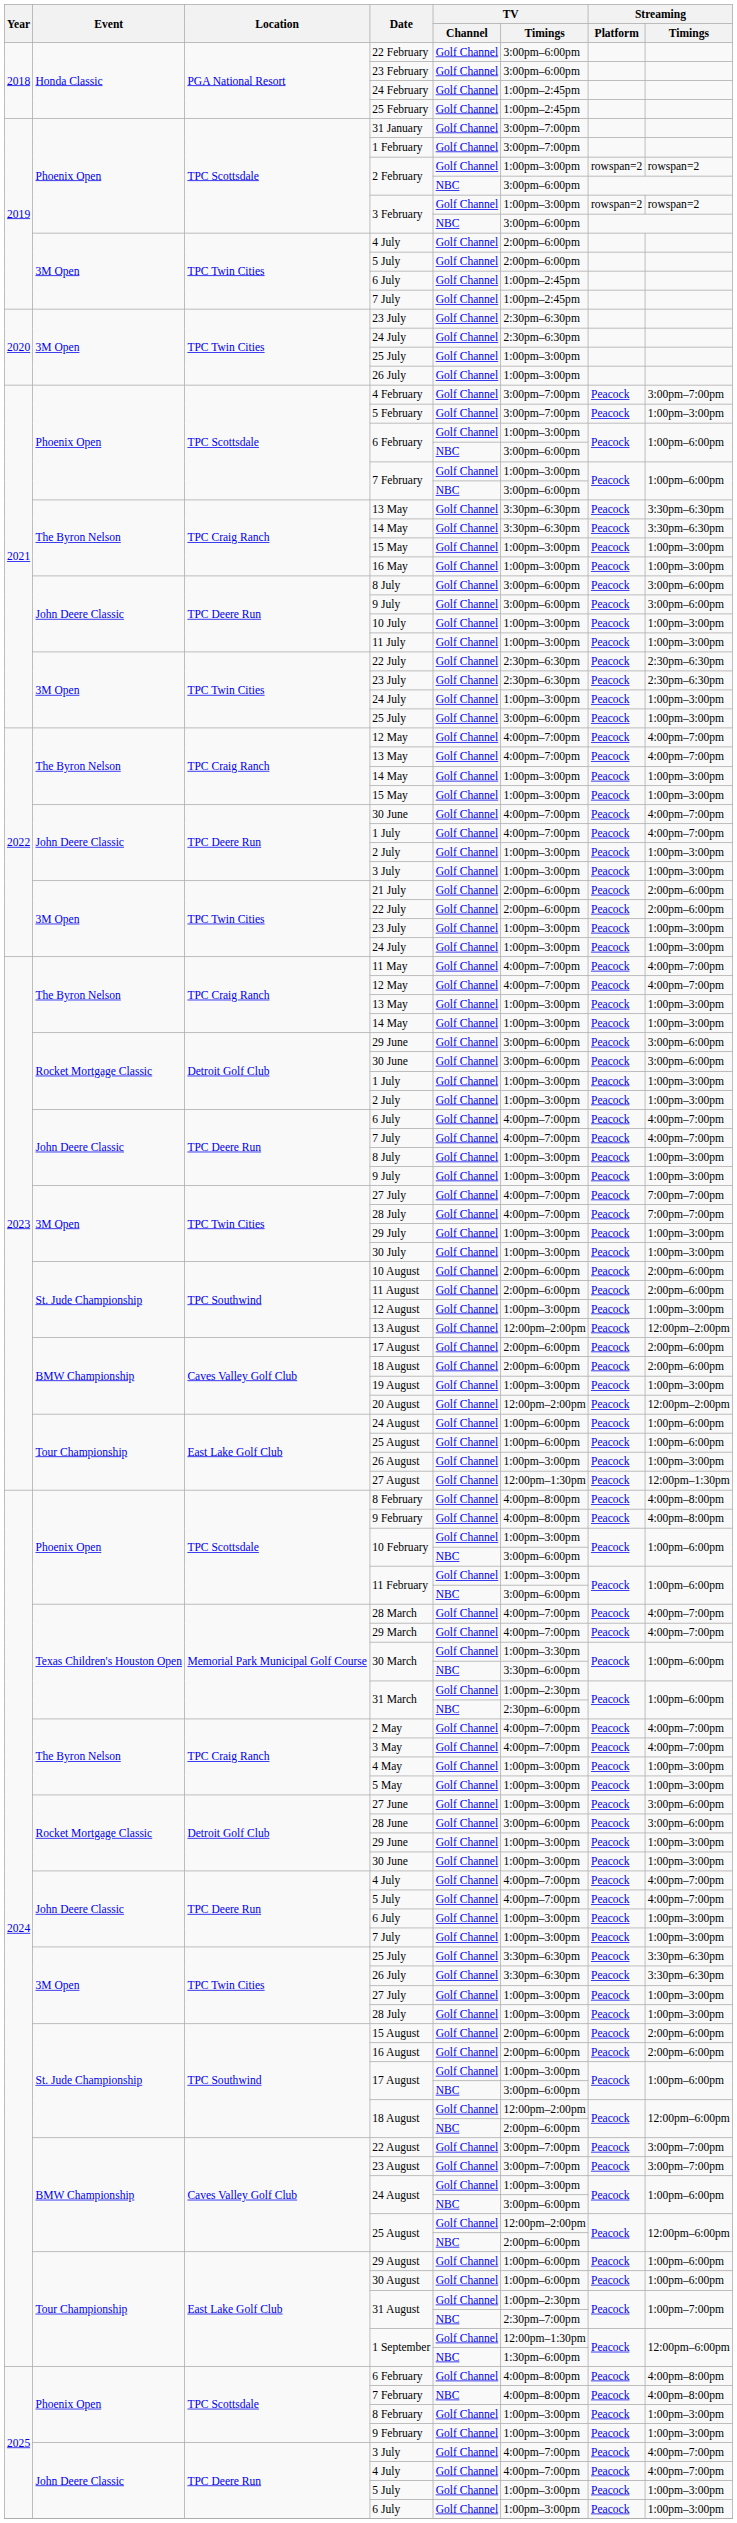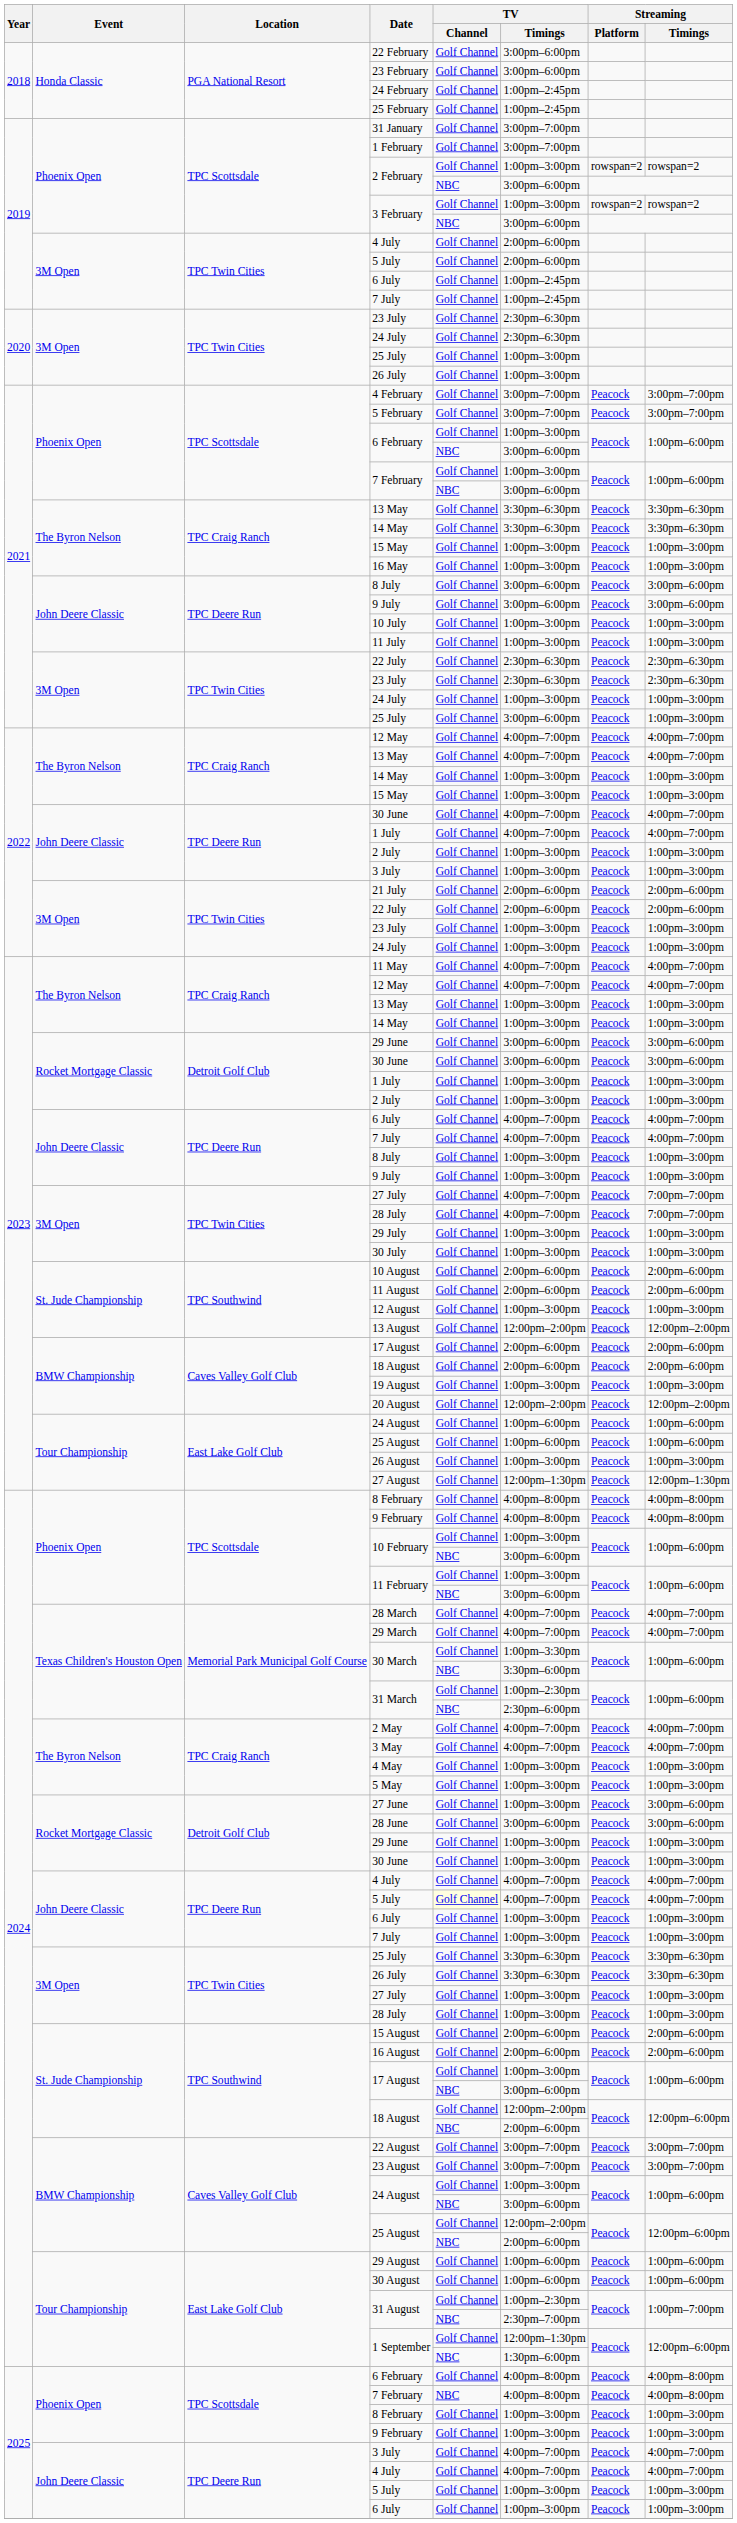(686, 414) 1:00pm–3:00pm -> (686, 414) 3:00pm–7:00pm
(467, 1899) no background -> (467, 1899) lightyellow background
